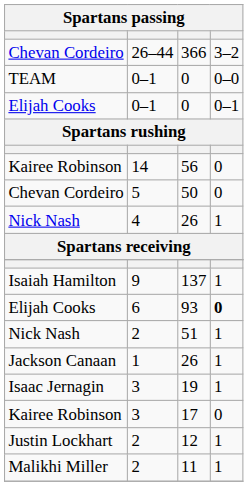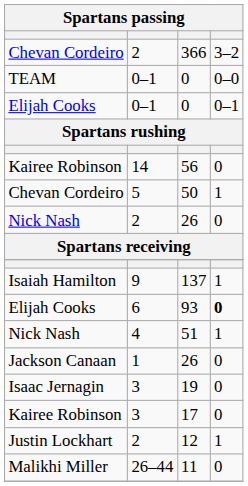(152, 52) 26–44 -> (136, 52) 2
(218, 193) 0 -> (218, 193) 1
(136, 219) 4 -> (136, 219) 2
(218, 219) 1 -> (218, 219) 0
(136, 334) 2 -> (136, 334) 4
(218, 360) 1 -> (218, 360) 0
(218, 387) 1 -> (218, 387) 0
(136, 467) 2 -> (152, 467) 26–44
(218, 467) 1 -> (218, 467) 0
